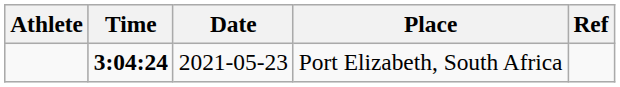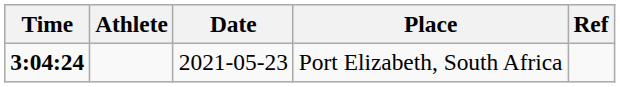columns swapped: (131, 23) <-> (47, 23)
